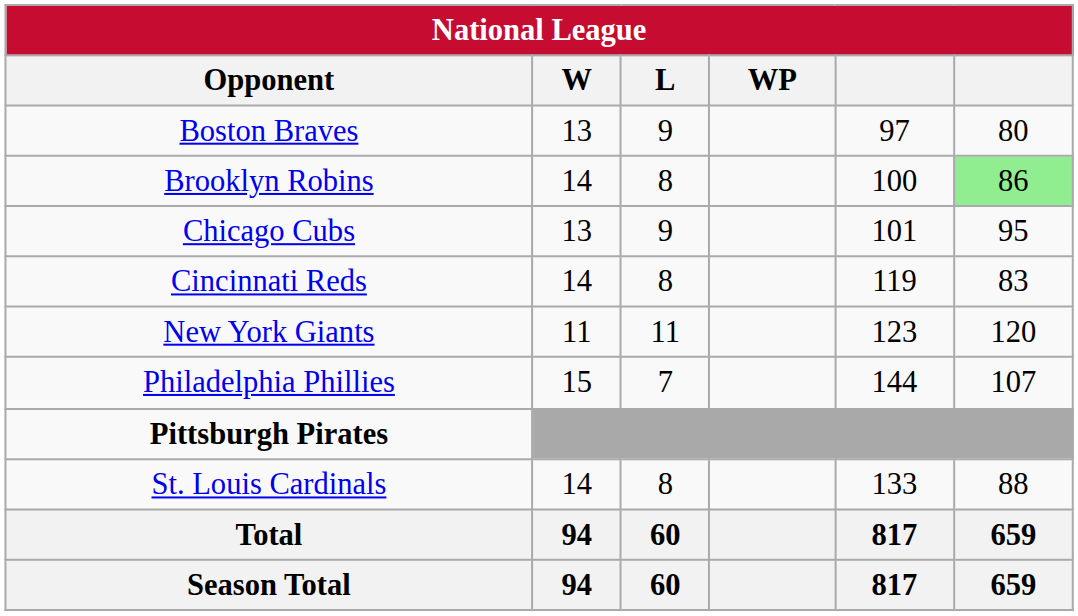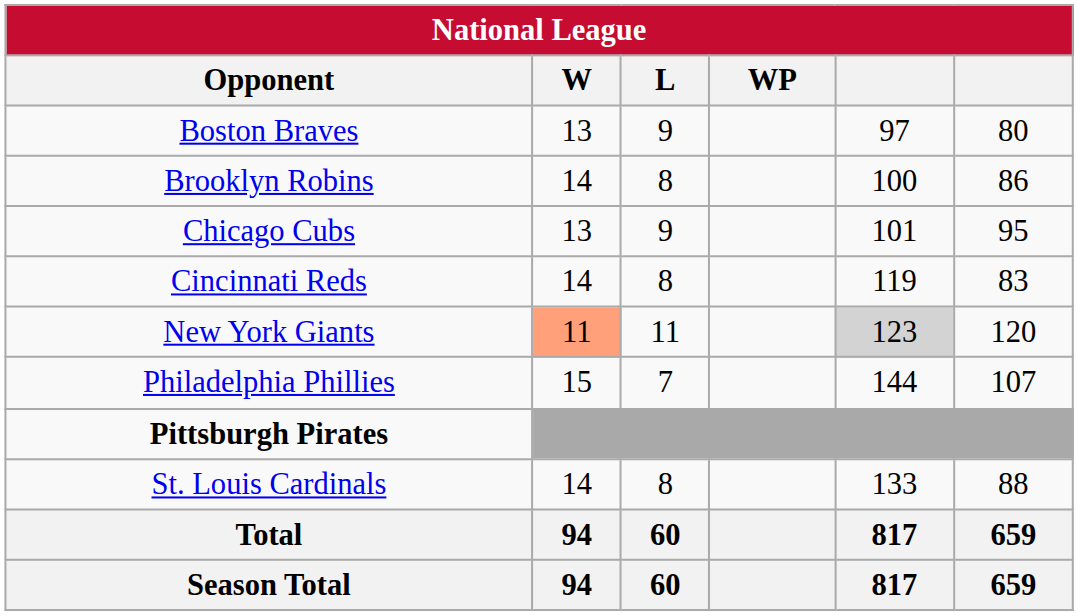(1013, 180) lightgreen background -> (1013, 180) no background
(577, 331) no background -> (577, 331) lightsalmon background
(894, 331) no background -> (894, 331) lightgrey background
